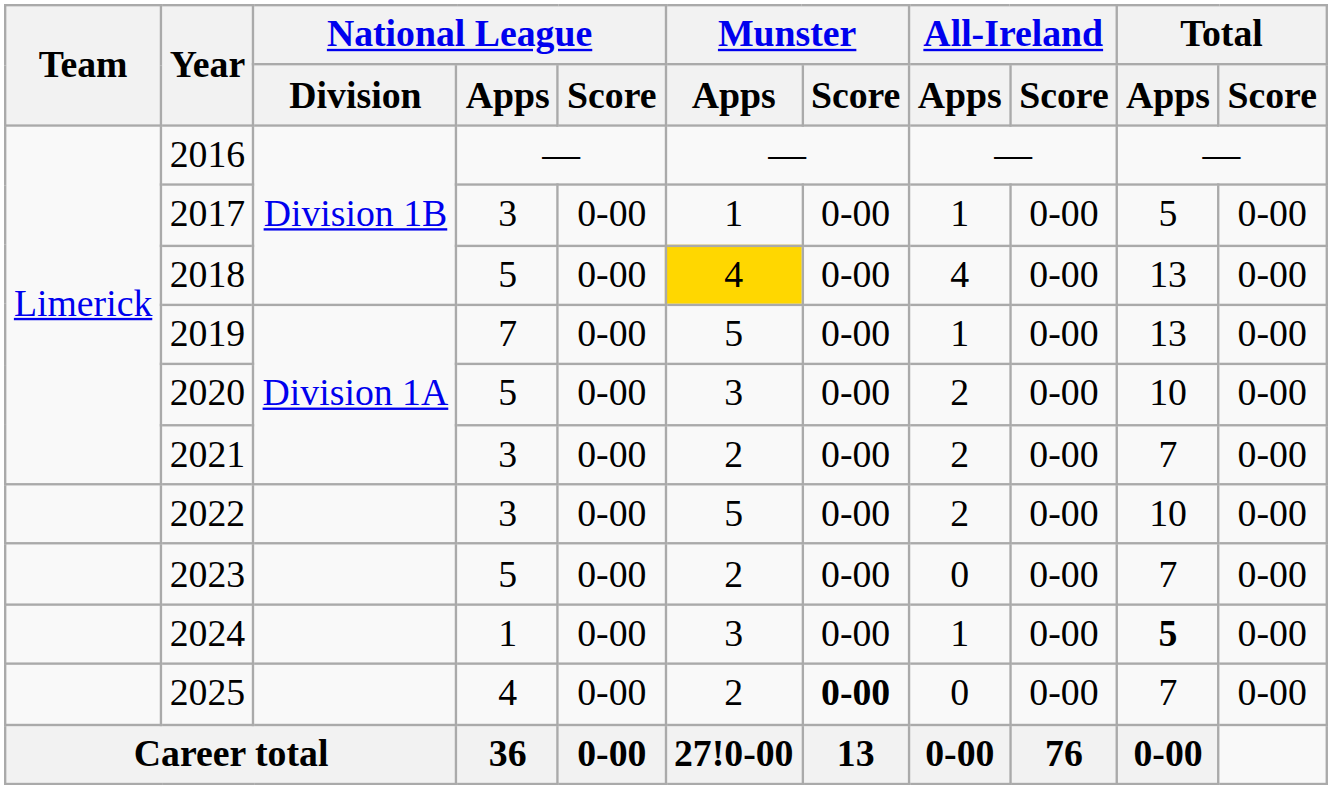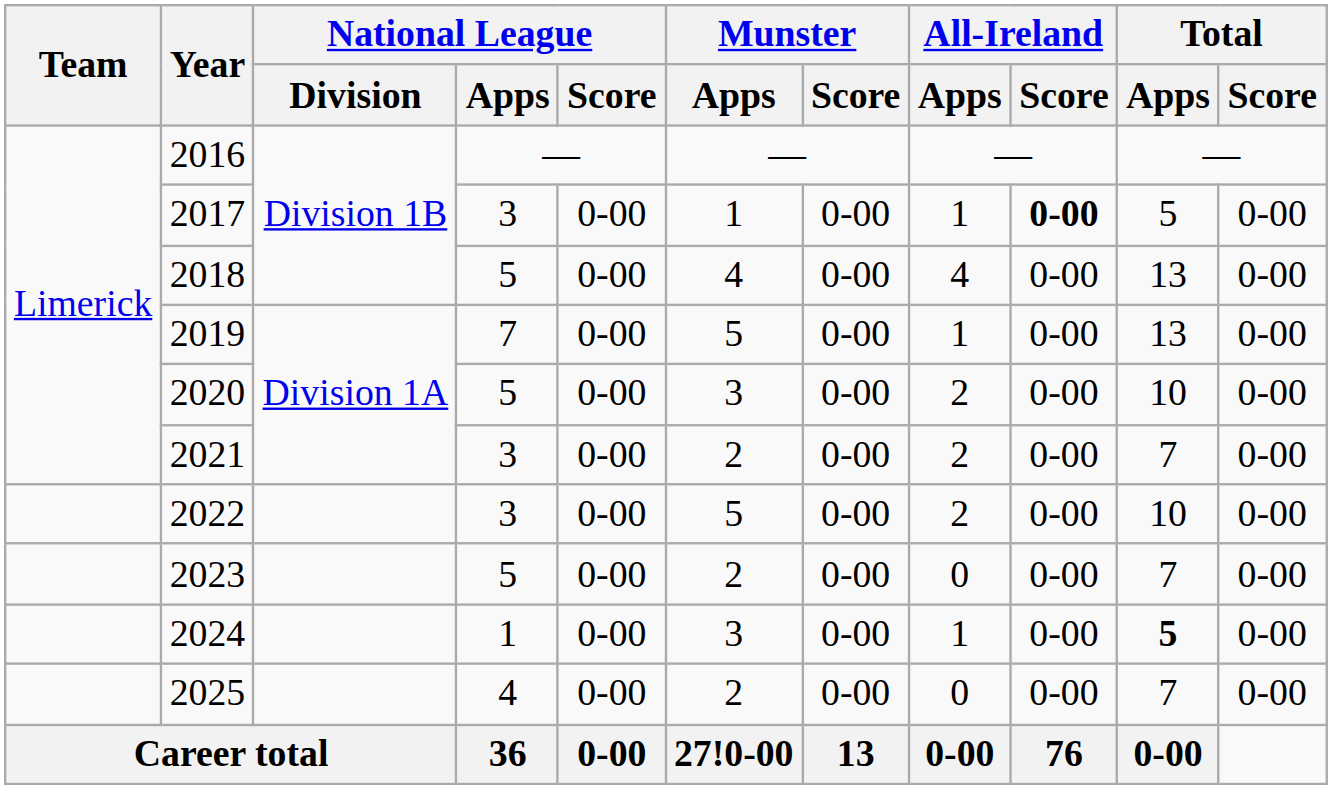(1064, 214) normal -> (1064, 214) bold
(734, 273) gold background -> (734, 273) no background
(856, 693) bold -> (856, 693) normal
